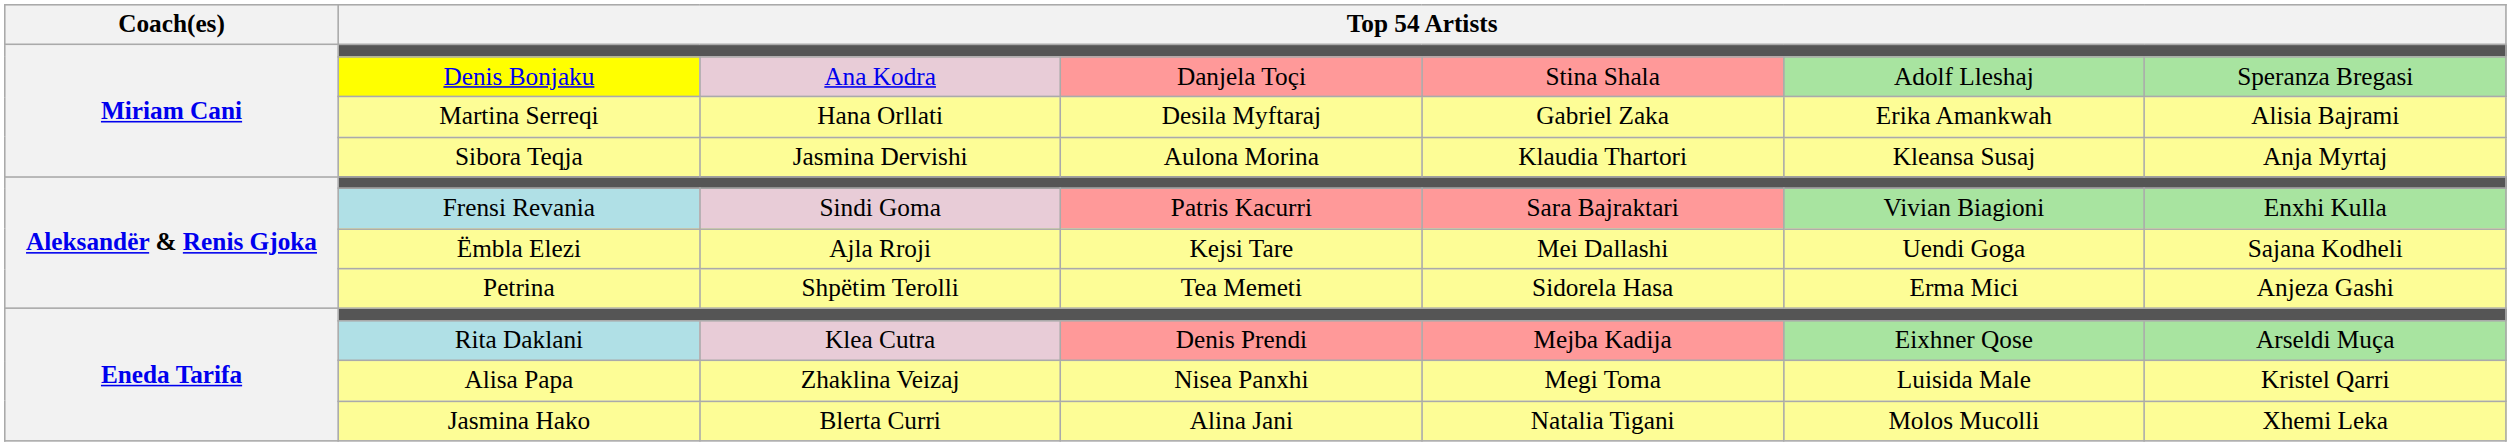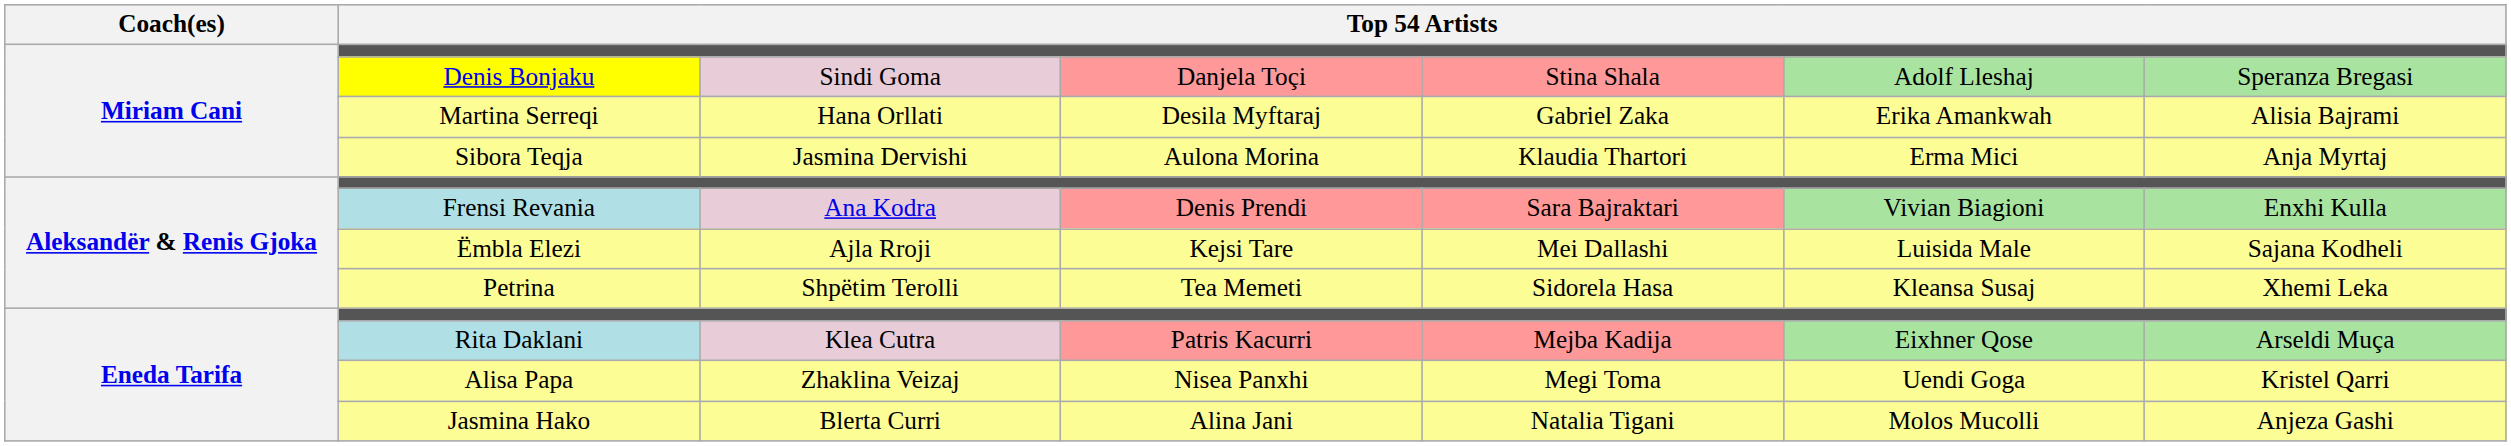(880, 76) Ana Kodra -> (880, 76) Sindi Goma
(1964, 156) Kleansa Susaj -> (1964, 156) Erma Mici
(880, 208) Sindi Goma -> (880, 208) Ana Kodra
(1241, 208) Patris Kacurri -> (1241, 208) Denis Prendi
(1964, 248) Uendi Goga -> (1964, 248) Luisida Male
(1964, 288) Erma Mici -> (1964, 288) Kleansa Susaj
(2325, 288) Anjeza Gashi -> (2325, 288) Xhemi Leka
(1241, 340) Denis Prendi -> (1241, 340) Patris Kacurri
(1964, 380) Luisida Male -> (1964, 380) Uendi Goga
(2325, 420) Xhemi Leka -> (2325, 420) Anjeza Gashi
